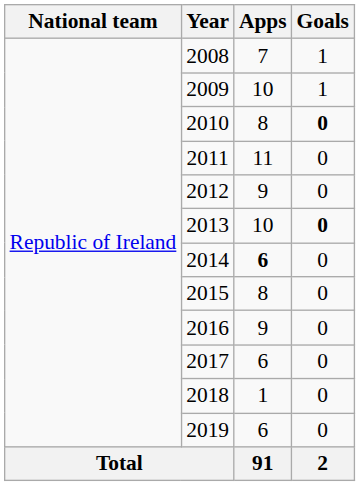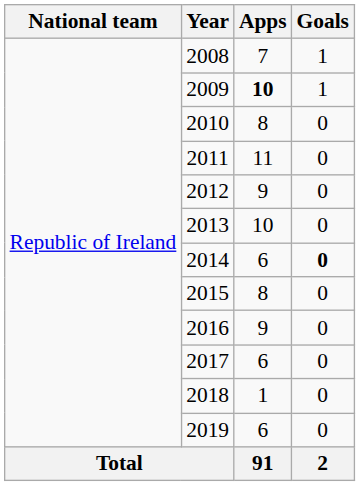(263, 89) normal -> (263, 89) bold
(323, 123) bold -> (323, 123) normal
(323, 225) bold -> (323, 225) normal
(263, 259) bold -> (263, 259) normal
(323, 259) normal -> (323, 259) bold
